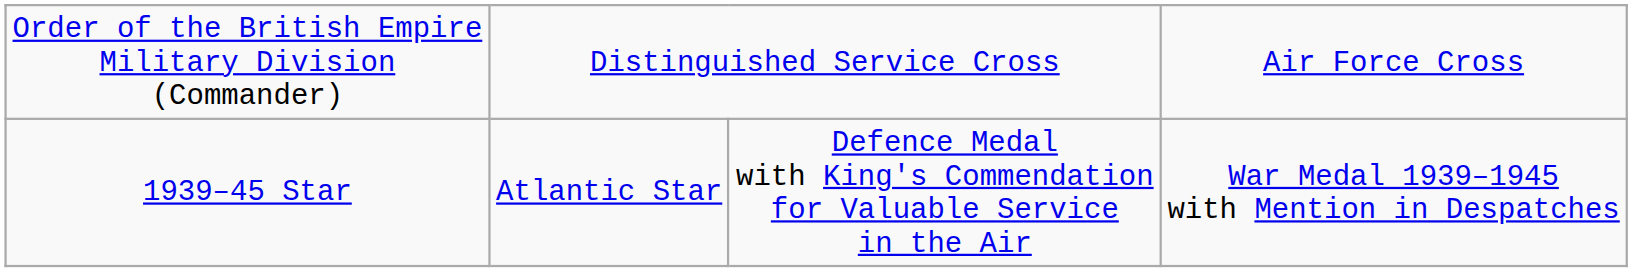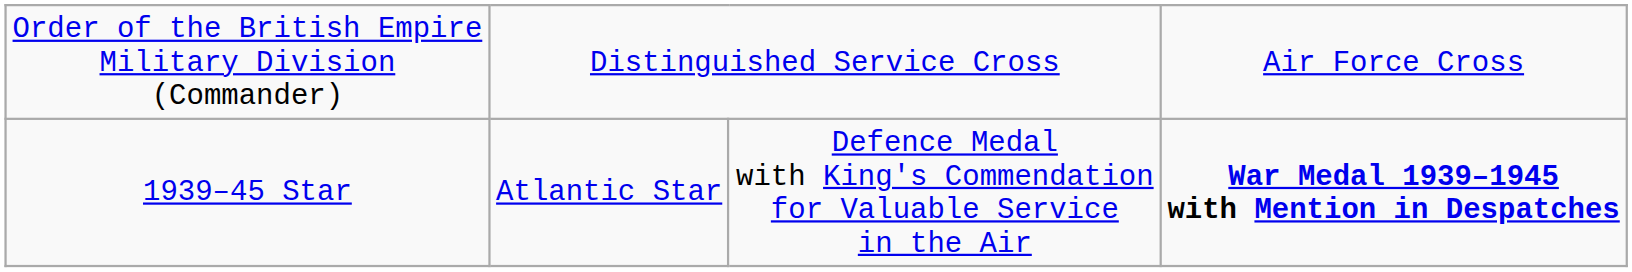(1394, 193) normal -> (1394, 193) bold
